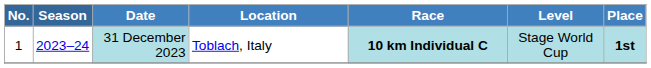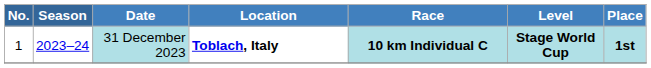(232, 45) normal -> (235, 45) bold
(556, 45) normal -> (556, 45) bold
